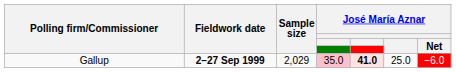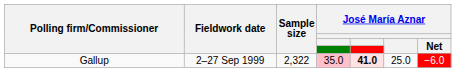(230, 61) bold -> (230, 61) normal
(297, 61) 2,029 -> (297, 61) 2,322
